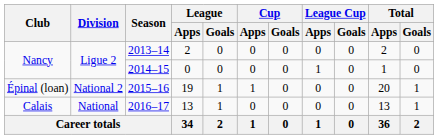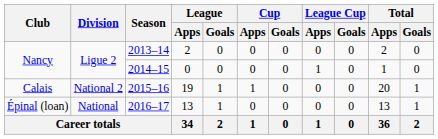(38, 87) Épinal (loan) -> (38, 87) Calais
(38, 106) Calais -> (38, 106) Épinal (loan)
